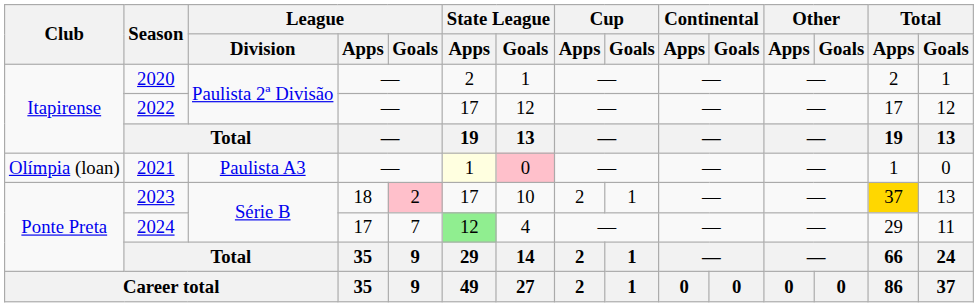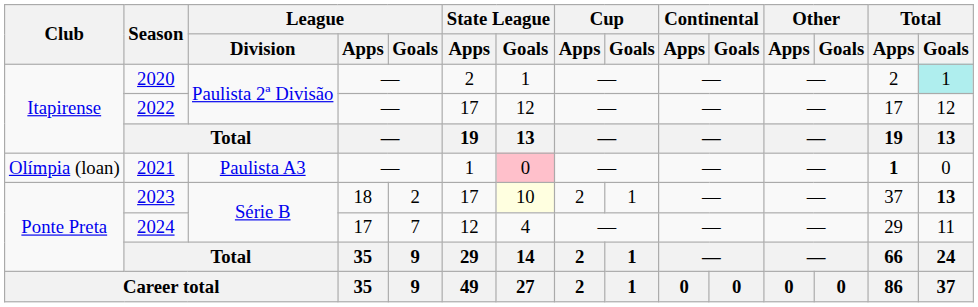(946, 78) no background -> (946, 78) paleturquoise background
(469, 167) lightyellow background -> (469, 167) no background
(894, 167) normal -> (894, 167) bold
(415, 197) pink background -> (415, 197) no background
(525, 197) no background -> (525, 197) lightyellow background
(894, 197) gold background -> (894, 197) no background
(946, 197) normal -> (946, 197) bold
(469, 227) lightgreen background -> (469, 227) no background
